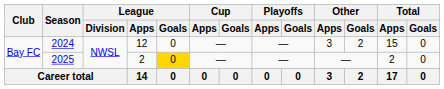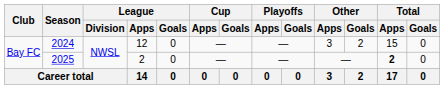(173, 60) gold background -> (173, 60) no background
(392, 60) normal -> (392, 60) bold
